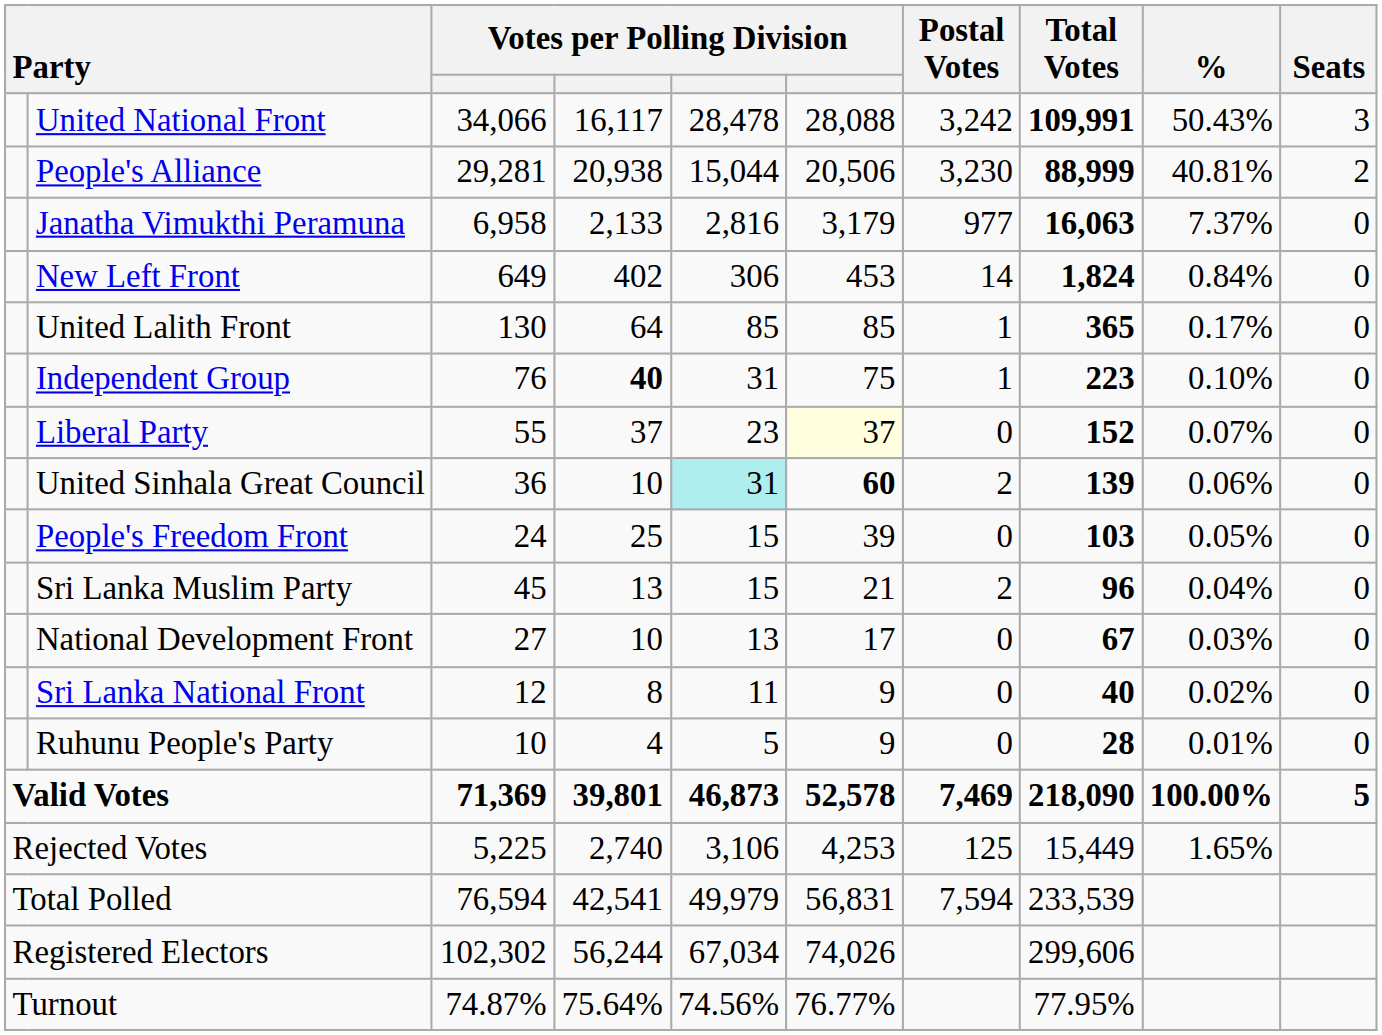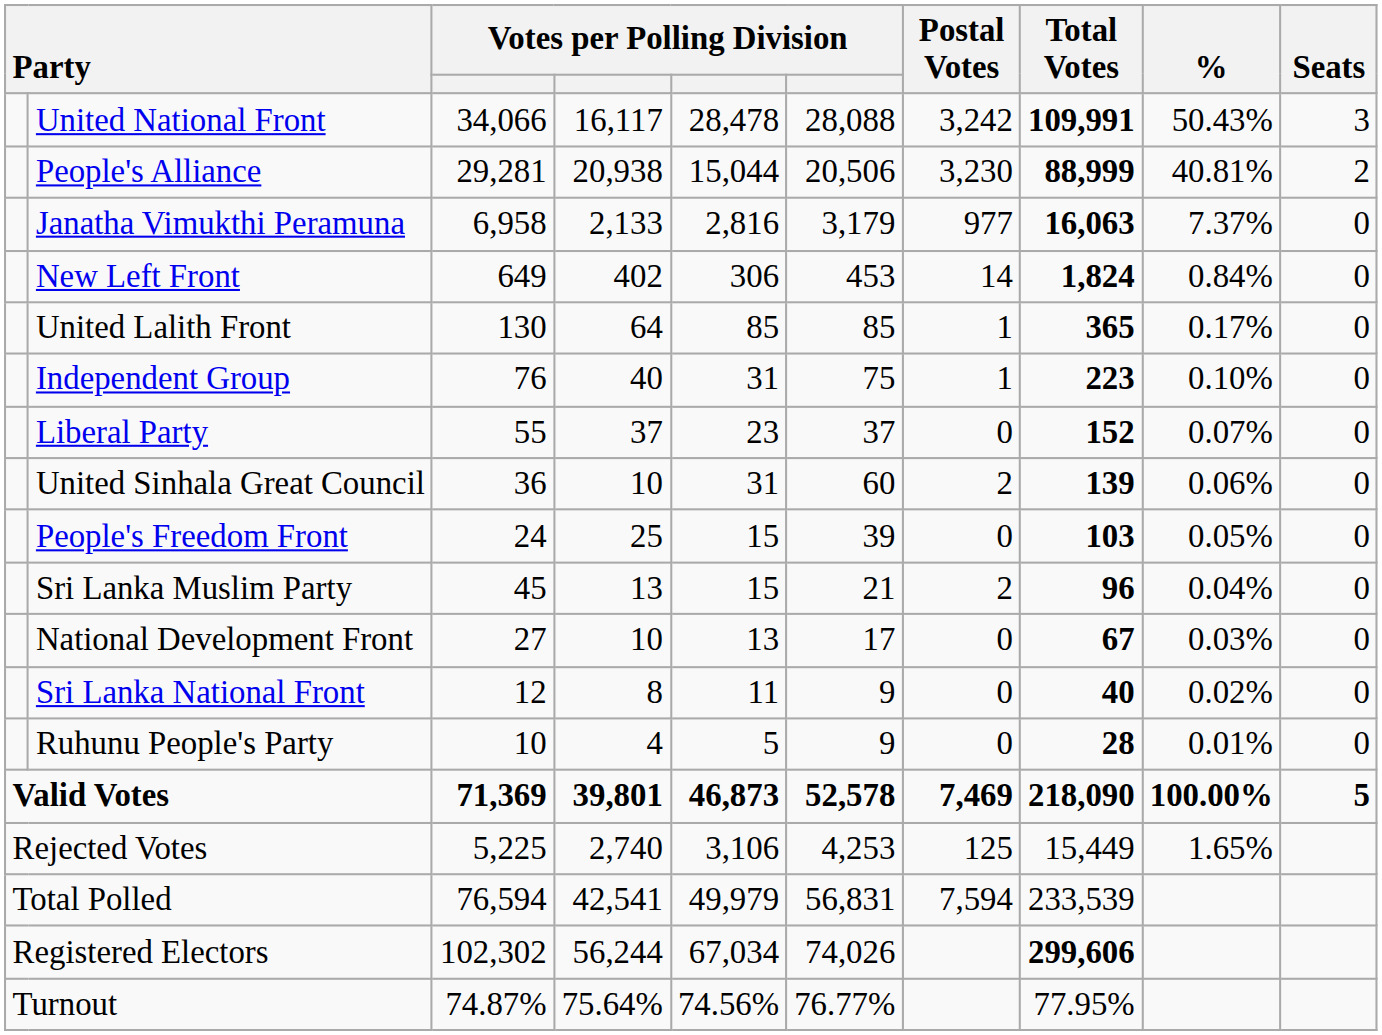(646, 379) bold -> (646, 379) normal
(879, 431) lightyellow background -> (879, 431) no background
(763, 483) paleturquoise background -> (763, 483) no background
(879, 483) bold -> (879, 483) normal
(1081, 951) normal -> (1081, 951) bold
